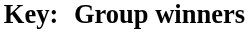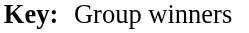(159, 14) bold -> (153, 14) normal
